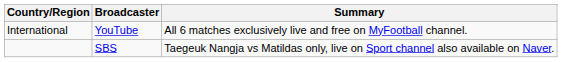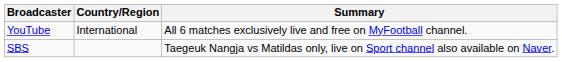columns swapped: (48, 13) <-> (127, 13)
